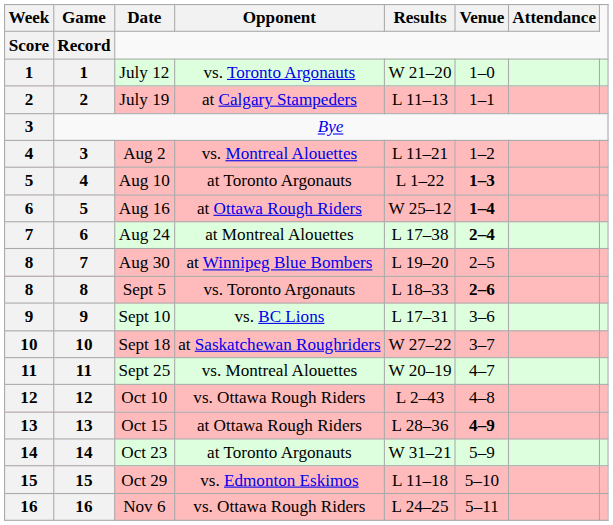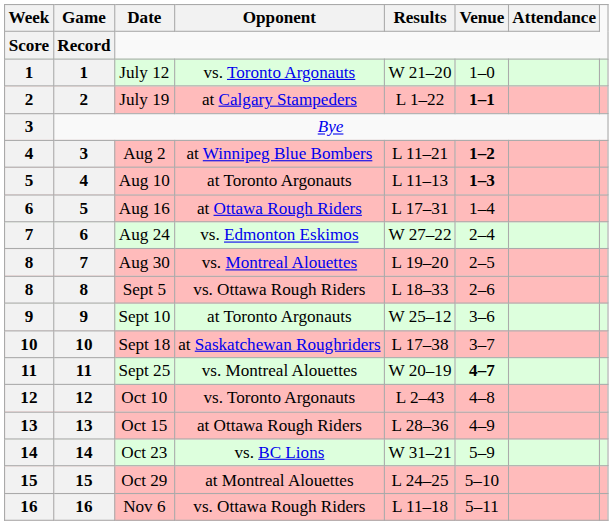(420, 99) L 11–13 -> (420, 99) L 1–22
(482, 99) normal -> (482, 99) bold
(279, 153) vs. Montreal Alouettes -> (279, 153) at Winnipeg Blue Bombers
(482, 153) normal -> (482, 153) bold
(420, 180) L 1–22 -> (420, 180) L 11–13
(420, 208) W 25–12 -> (420, 208) L 17–31
(482, 208) bold -> (482, 208) normal
(279, 235) at Montreal Alouettes -> (279, 235) vs. Edmonton Eskimos
(420, 235) L 17–38 -> (420, 235) W 27–22
(482, 235) bold -> (482, 235) normal
(279, 262) at Winnipeg Blue Bombers -> (279, 262) vs. Montreal Alouettes
(279, 289) vs. Toronto Argonauts -> (279, 289) vs. Ottawa Rough Riders
(482, 289) bold -> (482, 289) normal
(279, 316) vs. BC Lions -> (279, 316) at Toronto Argonauts
(420, 316) L 17–31 -> (420, 316) W 25–12
(420, 343) W 27–22 -> (420, 343) L 17–38
(482, 371) normal -> (482, 371) bold
(279, 398) vs. Ottawa Rough Riders -> (279, 398) vs. Toronto Argonauts
(482, 425) bold -> (482, 425) normal
(279, 452) at Toronto Argonauts -> (279, 452) vs. BC Lions
(279, 479) vs. Edmonton Eskimos -> (279, 479) at Montreal Alouettes
(420, 479) L 11–18 -> (420, 479) L 24–25
(420, 506) L 24–25 -> (420, 506) L 11–18
